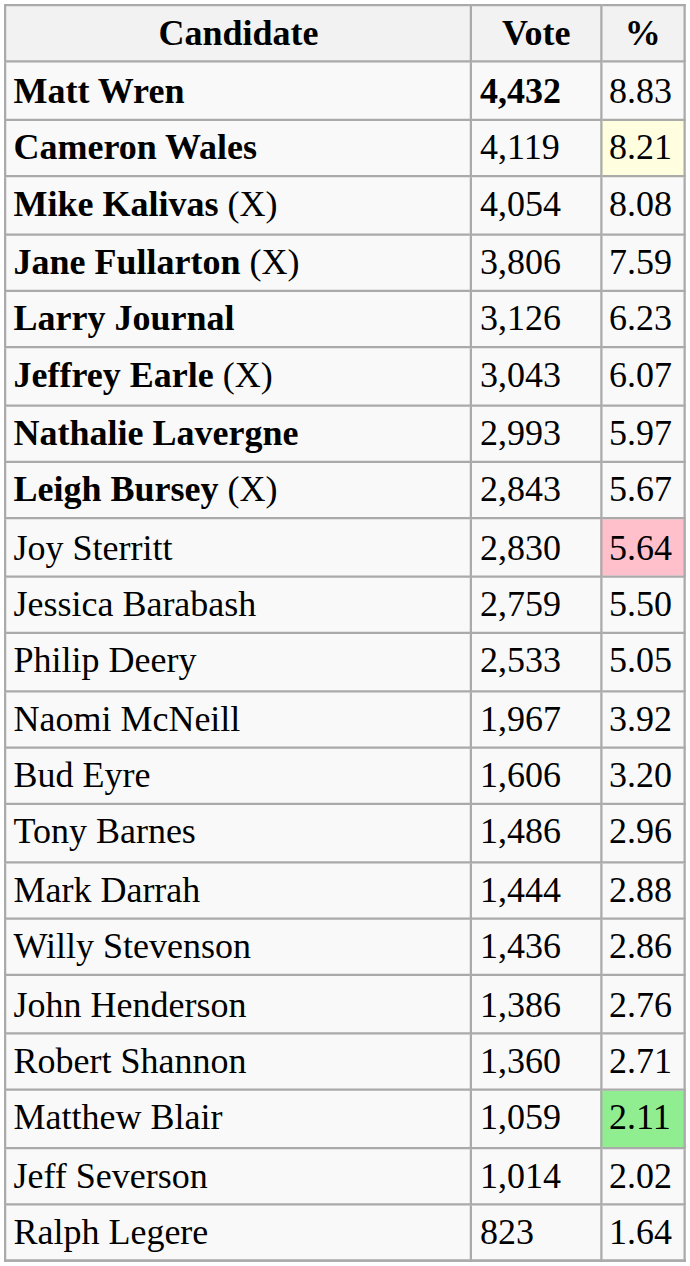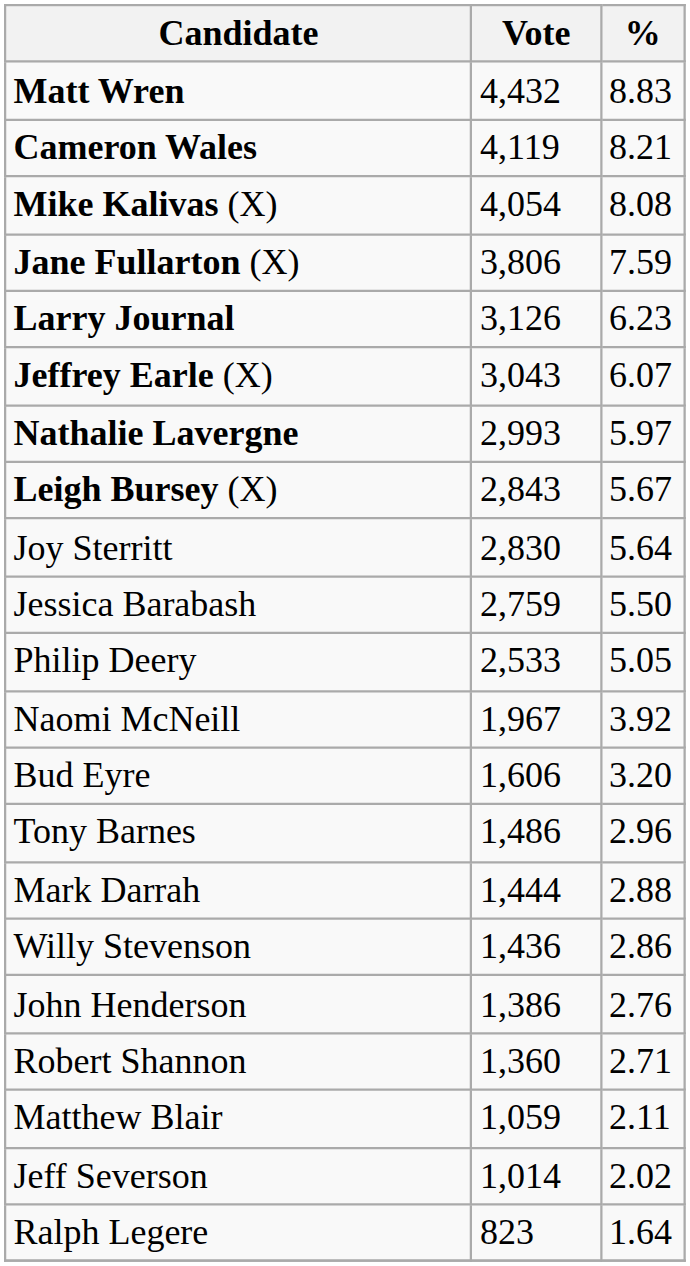(521, 90) bold -> (521, 90) normal
(641, 147) lightyellow background -> (641, 147) no background
(641, 546) pink background -> (641, 546) no background
(640, 1117) lightgreen background -> (640, 1117) no background
